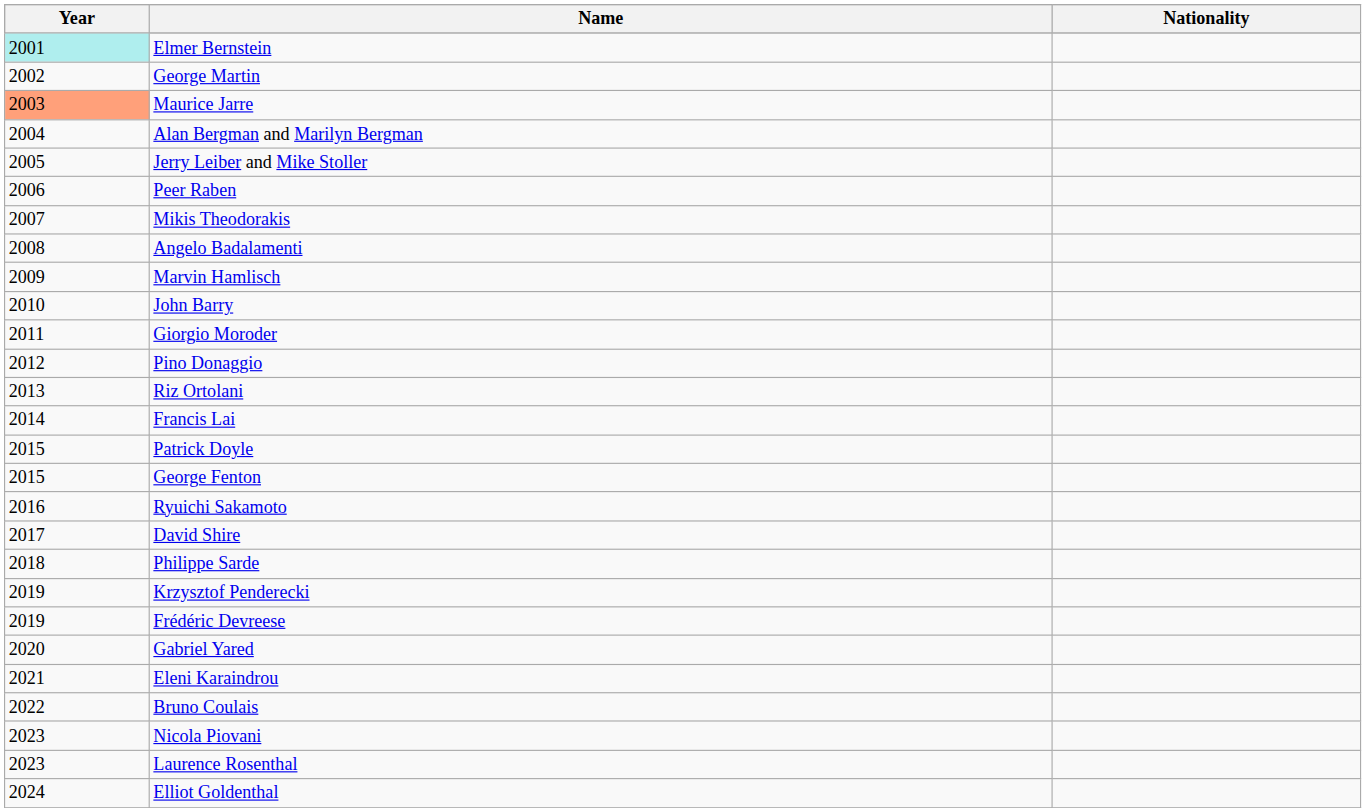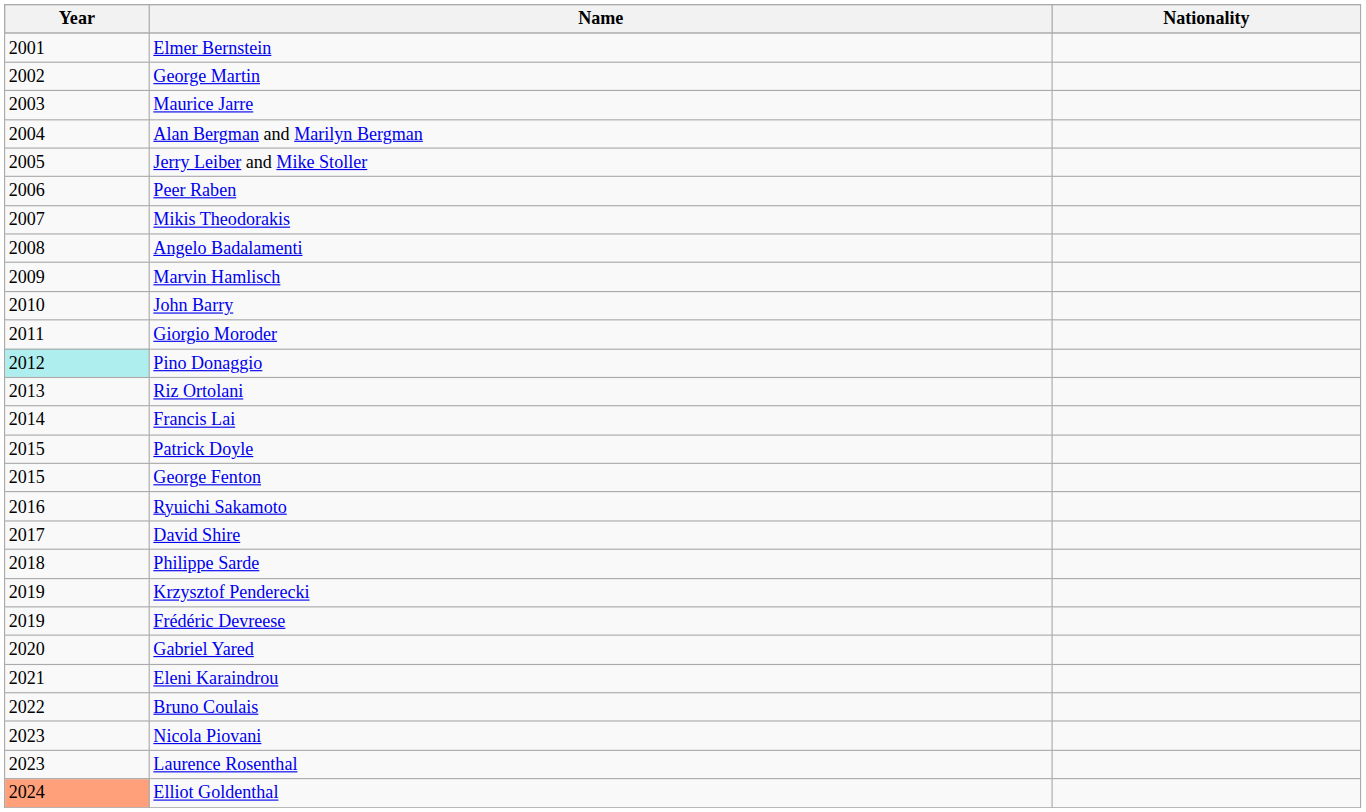(27, 47) paleturquoise background -> (27, 47) no background
(27, 104) lightsalmon background -> (27, 104) no background
(27, 362) no background -> (27, 362) paleturquoise background
(27, 793) no background -> (27, 793) lightsalmon background
